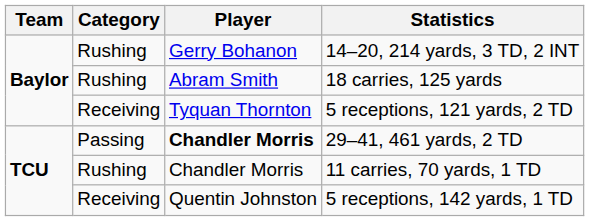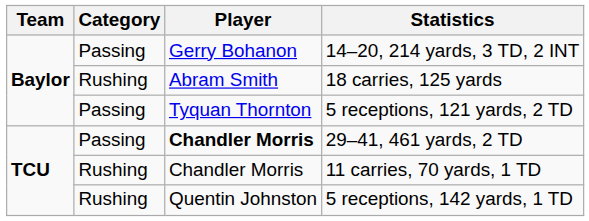(112, 50) Rushing -> (112, 50) Passing
(119, 110) Receiving -> (112, 110) Passing
(119, 200) Receiving -> (113, 200) Rushing
